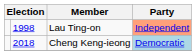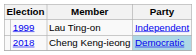(24, 27) 1998 -> (24, 27) 1999
(162, 27) lightsalmon background -> (162, 27) no background
